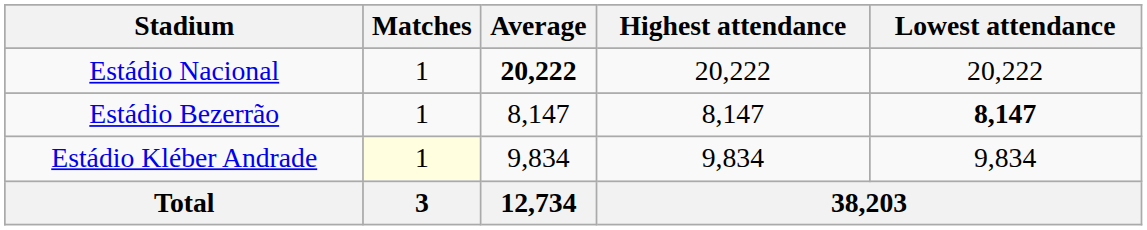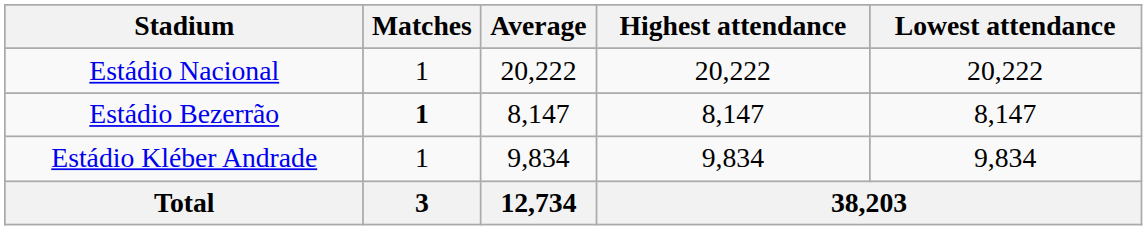(538, 70) bold -> (538, 70) normal
(422, 114) normal -> (422, 114) bold
(1005, 114) bold -> (1005, 114) normal
(422, 158) lightyellow background -> (422, 158) no background
